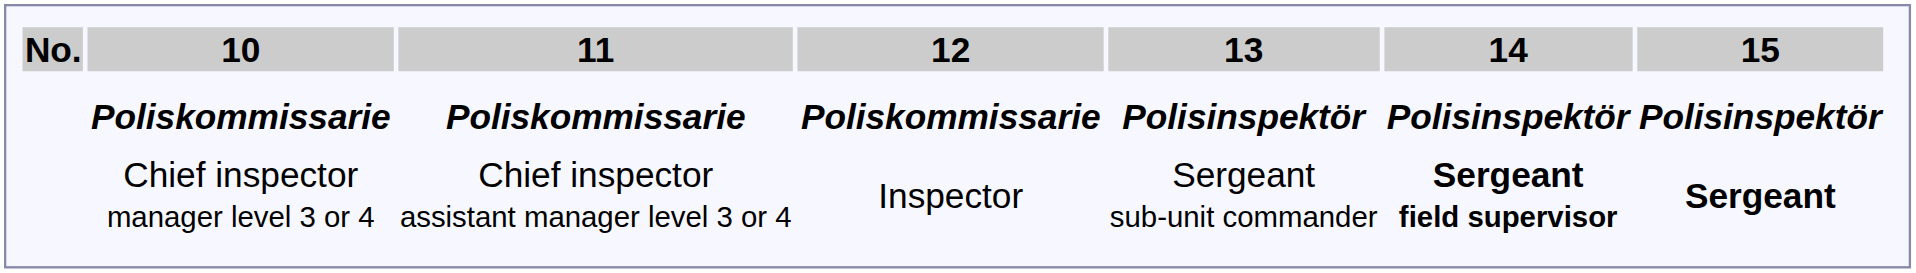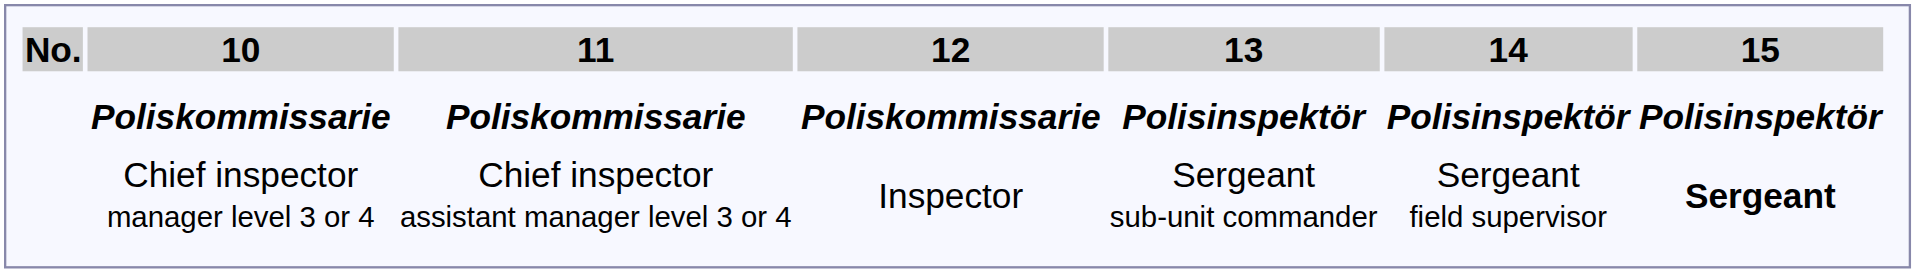(1508, 194) bold -> (1508, 194) normal
